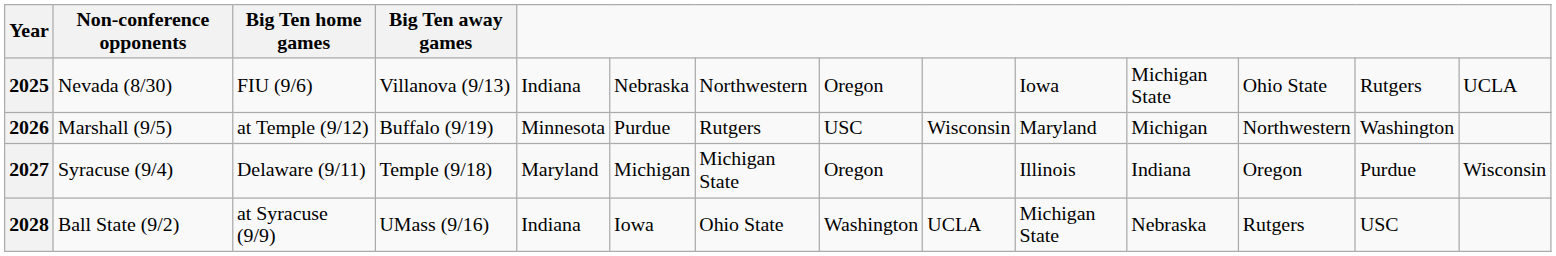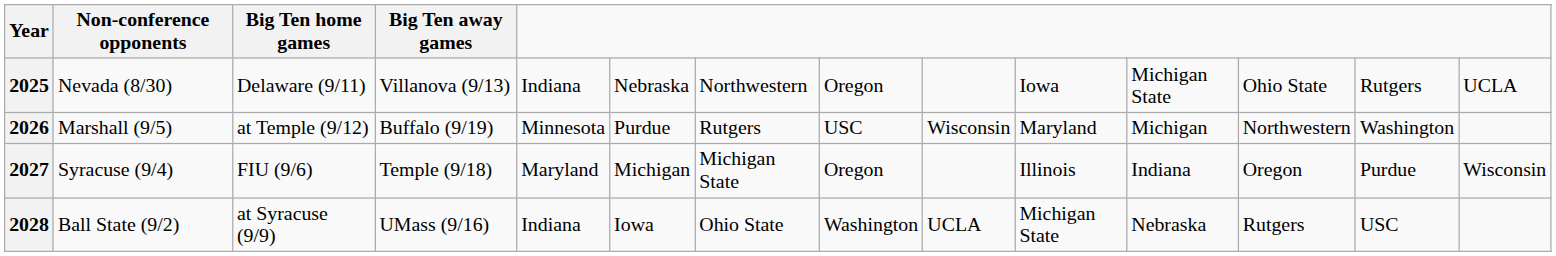(275, 85) FIU (9/6) -> (301, 85) Delaware (9/11)
(301, 170) Delaware (9/11) -> (275, 170) FIU (9/6)
